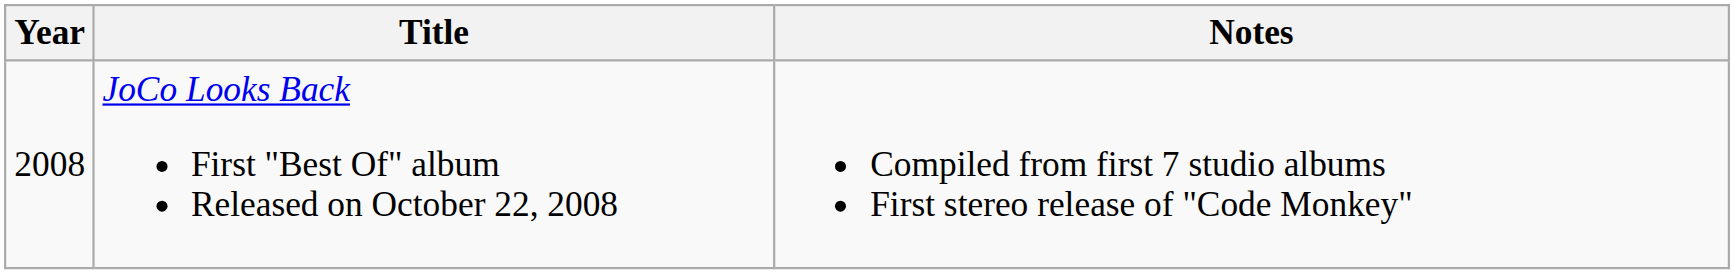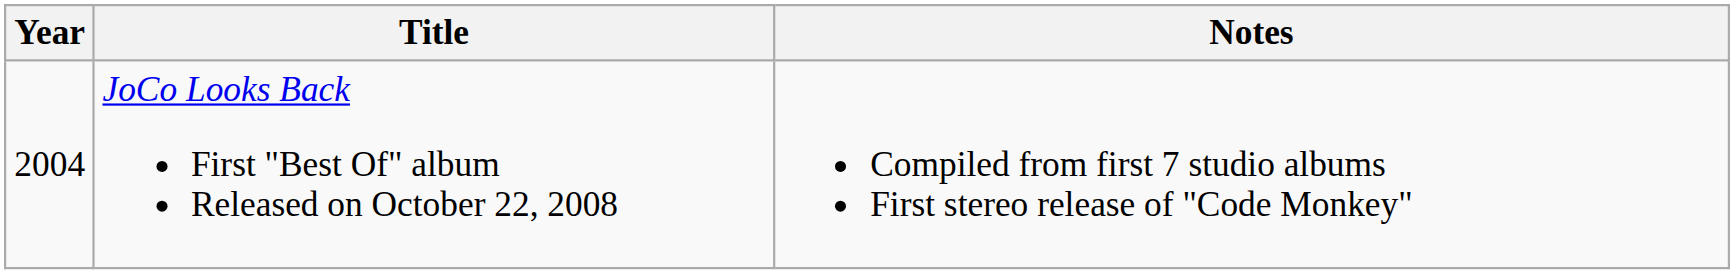(50, 163) 2008 -> (50, 163) 2004
